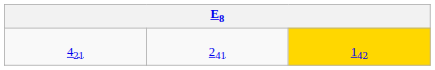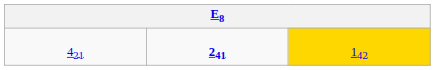(217, 53) normal -> (217, 53) bold
